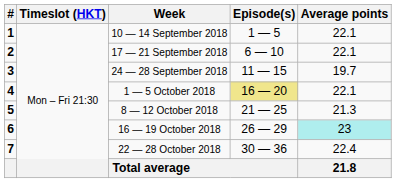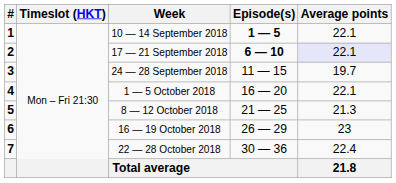(264, 33) normal -> (264, 33) bold
(264, 52) normal -> (264, 52) bold
(344, 52) no background -> (344, 52) lavender background
(264, 91) khaki background -> (264, 91) no background
(344, 129) paleturquoise background -> (344, 129) no background
